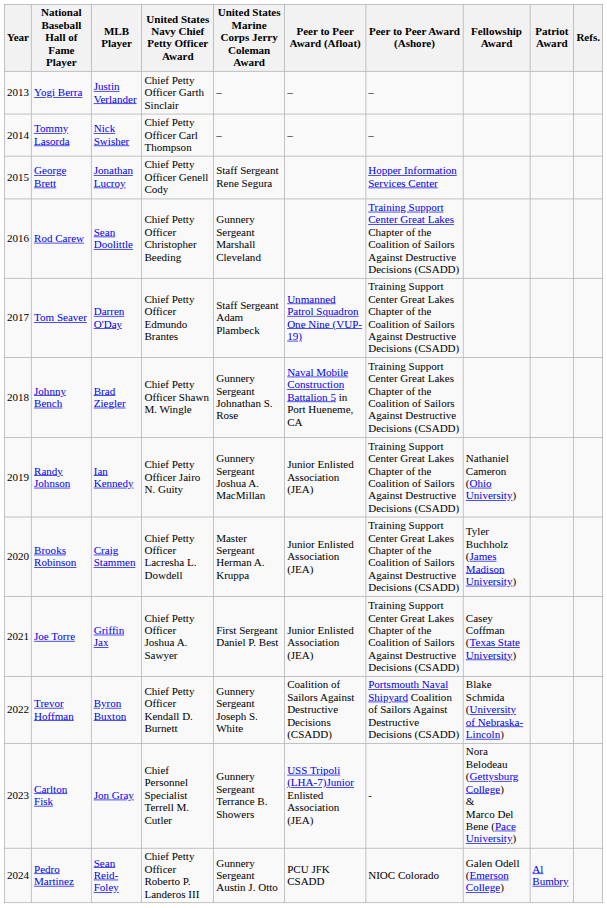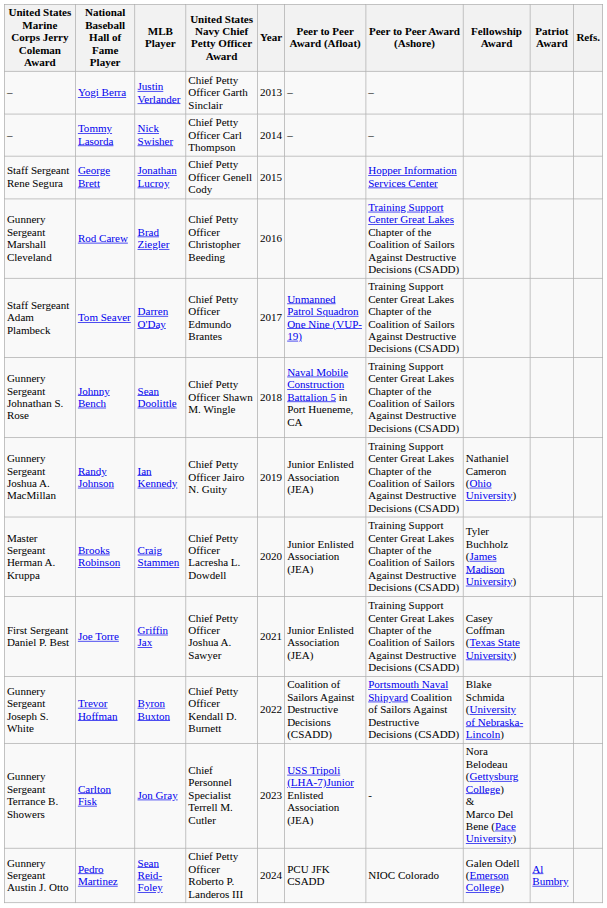columns swapped: (18, 38) <-> (249, 38)
(113, 238) Sean Doolittle -> (153, 238) Brad Ziegler
(110, 397) Brad Ziegler -> (157, 397) Sean Doolittle
